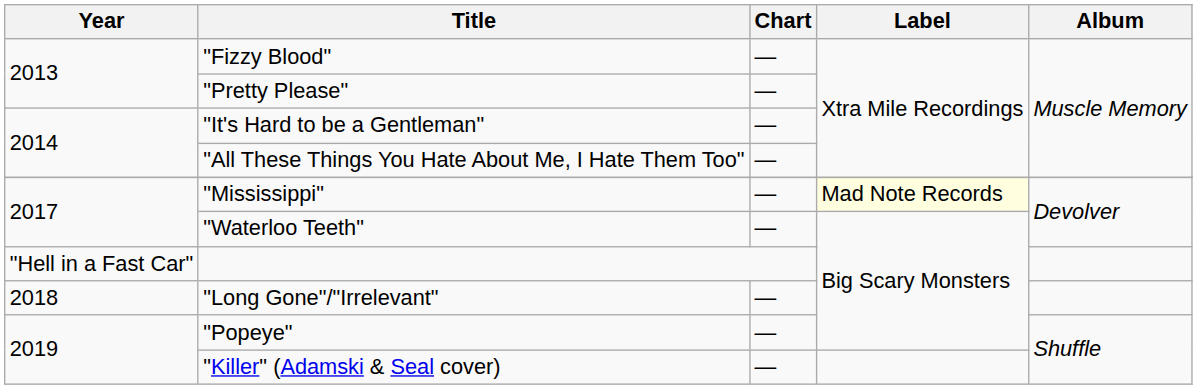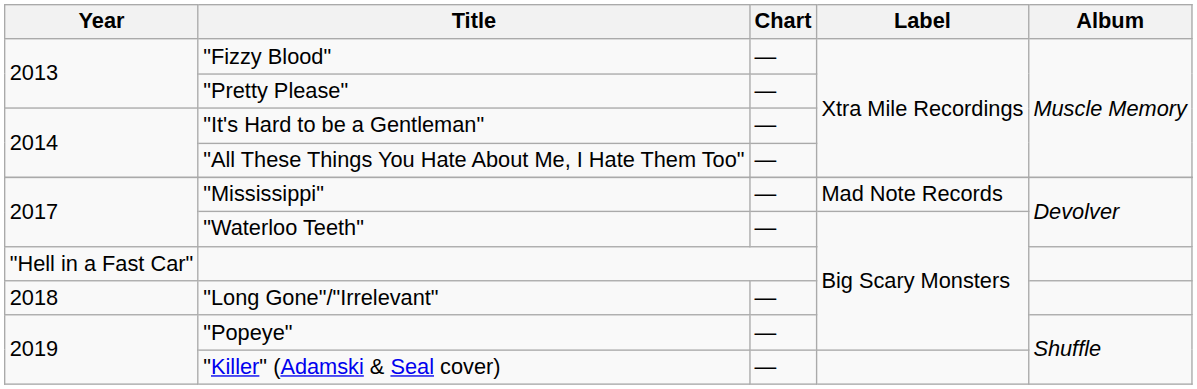(912, 194) lightyellow background -> (912, 194) no background
